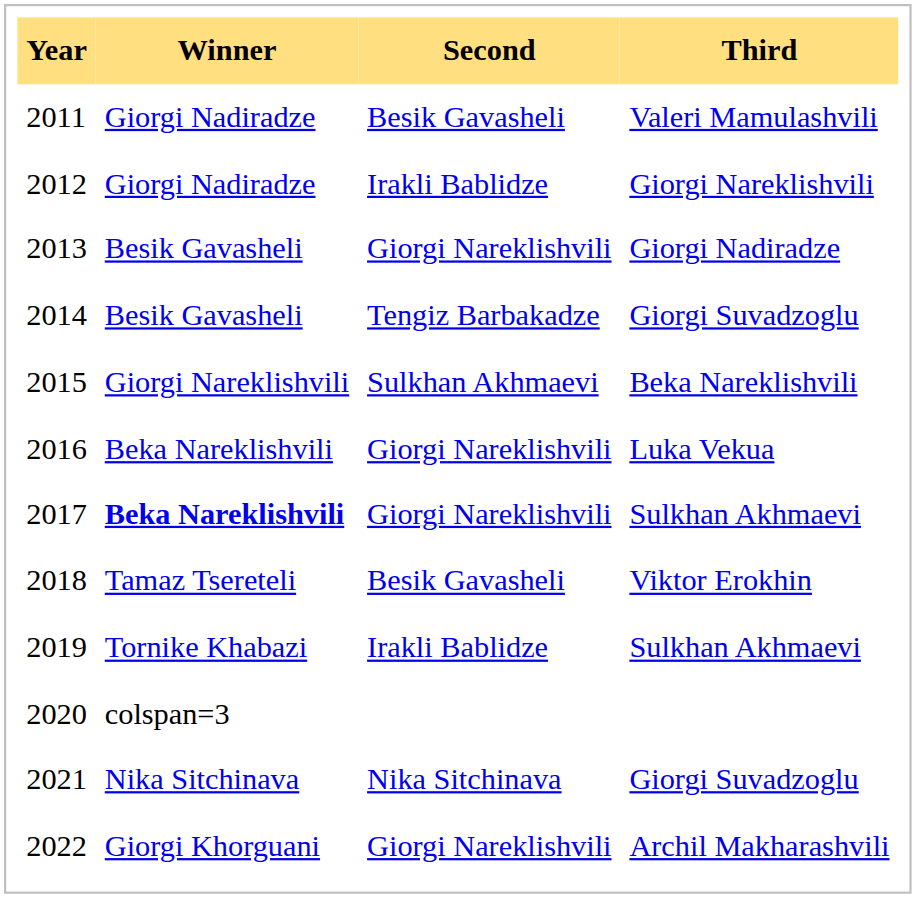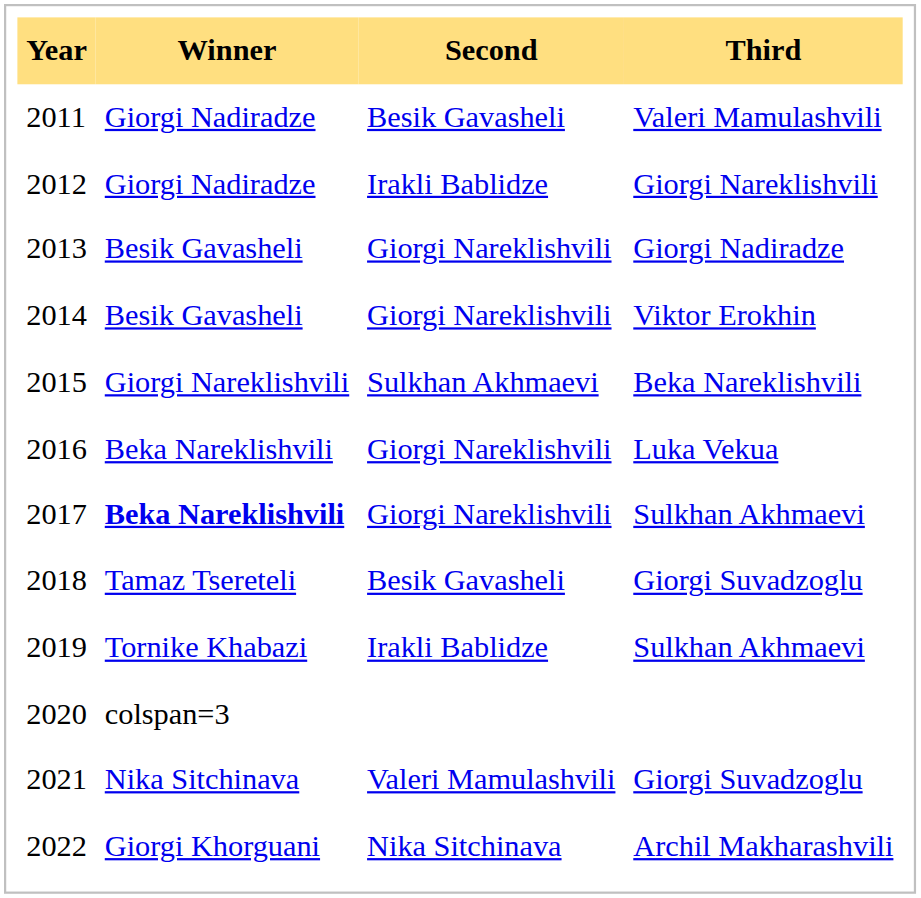(483, 315) Tengiz Barbakadze -> (489, 315) Giorgi Nareklishvili
(744, 315) Giorgi Suvadzoglu -> (725, 315) Viktor Erokhin
(721, 581) Viktor Erokhin -> (748, 581) Giorgi Suvadzoglu
(464, 780) Nika Sitchinava -> (491, 780) Valeri Mamulashvili
(489, 846) Giorgi Nareklishvili -> (464, 846) Nika Sitchinava
